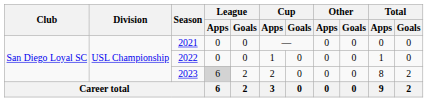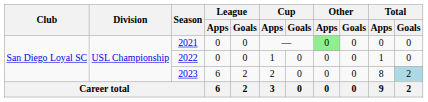(327, 43) no background -> (327, 43) lightgreen background
(218, 74) lightgrey background -> (218, 74) no background
(409, 74) no background -> (409, 74) lightblue background
